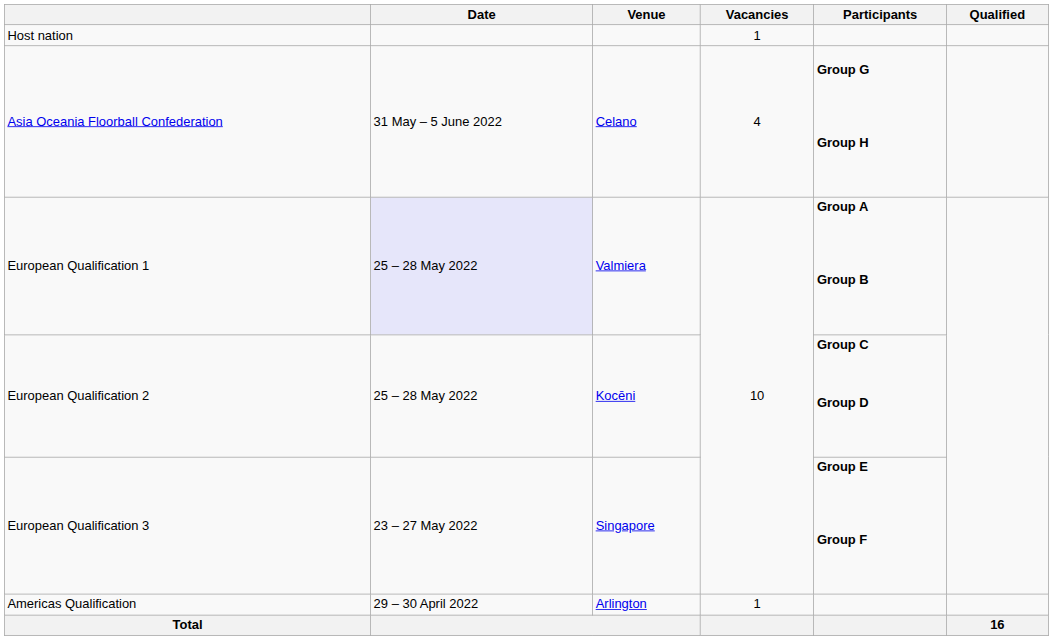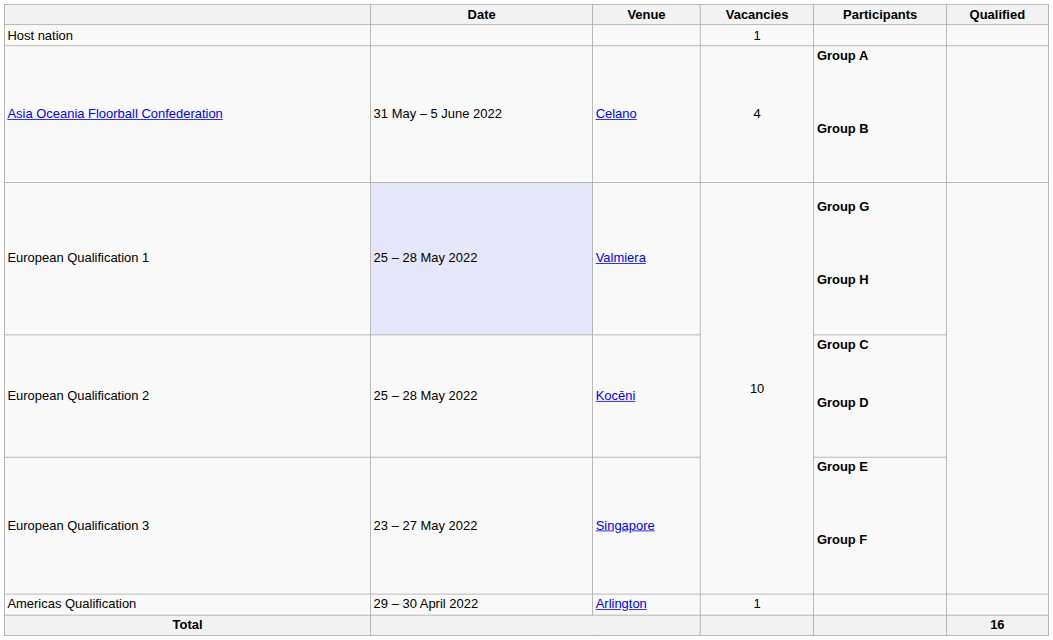(843, 106) Group G Group H -> (843, 92) Group A Group B
(843, 244) Group A Group B -> (843, 244) Group G Group H
